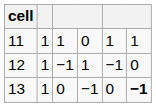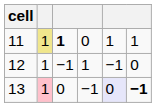(45, 41) no background -> (45, 41) khaki background
(61, 41) normal -> (61, 41) bold
(45, 89) no background -> (45, 89) pink background
(110, 89) no background -> (110, 89) lavender background
